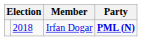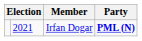(23, 28) 2018 -> (23, 28) 2021
